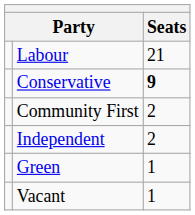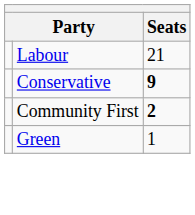(151, 111) normal -> (151, 111) bold
- row: (61, 139)
- row: (41, 195)
